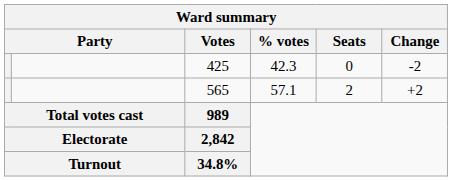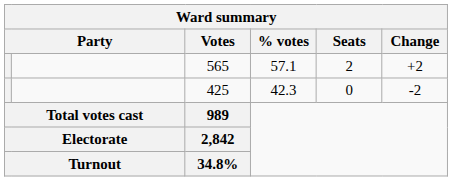rows swapped: (218, 90) <-> (218, 66)
